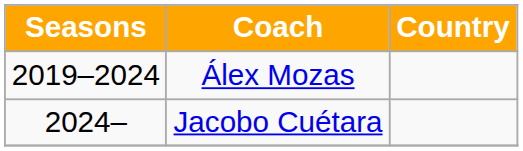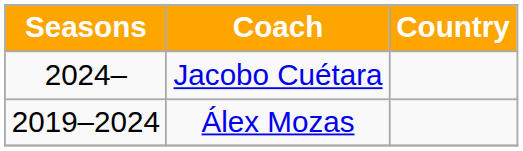rows swapped: (278, 74) <-> (278, 121)
